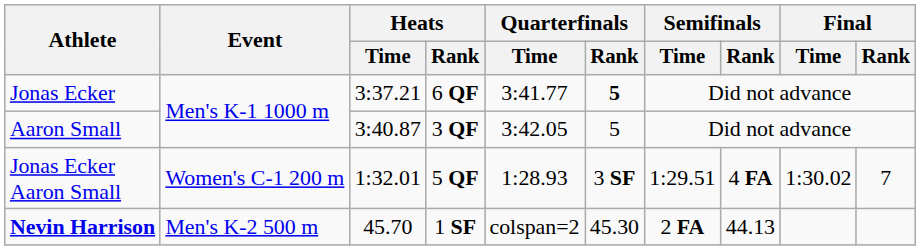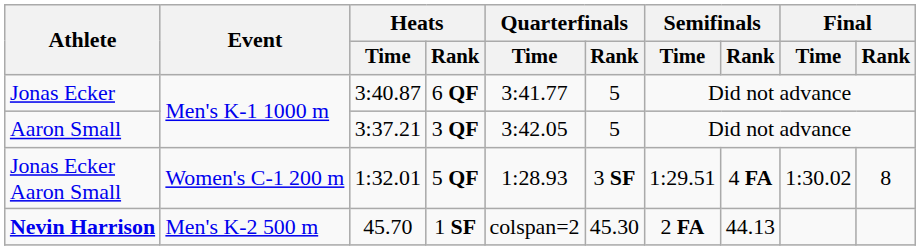(388, 93) 3:37.21 -> (388, 93) 3:40.87
(614, 93) bold -> (614, 93) normal
(388, 129) 3:40.87 -> (388, 129) 3:37.21
(886, 178) 7 -> (886, 178) 8
